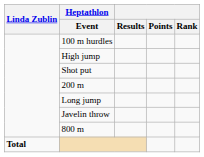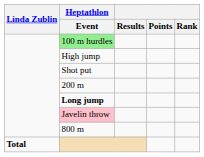(87, 41) no background -> (87, 41) lightgreen background
(81, 100) normal -> (83, 100) bold
(86, 115) no background -> (86, 115) pink background
